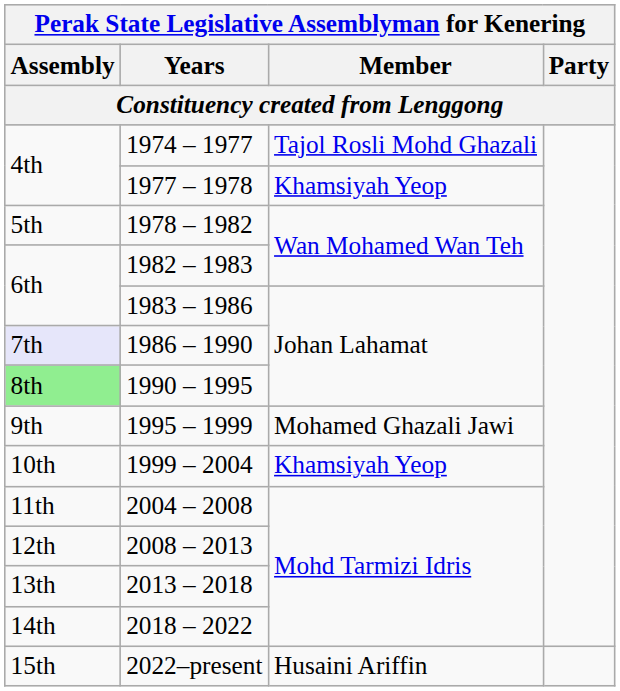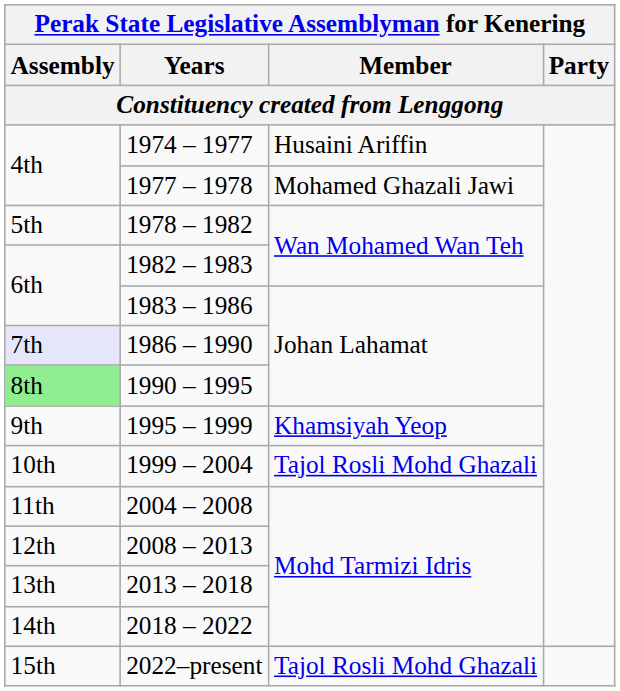(406, 144) Tajol Rosli Mohd Ghazali -> (351, 144) Husaini Ariffin
(360, 184) Khamsiyah Yeop -> (394, 184) Mohamed Ghazali Jawi
(394, 425) Mohamed Ghazali Jawi -> (360, 425) Khamsiyah Yeop
(360, 465) Khamsiyah Yeop -> (406, 465) Tajol Rosli Mohd Ghazali
(351, 666) Husaini Ariffin -> (406, 666) Tajol Rosli Mohd Ghazali
